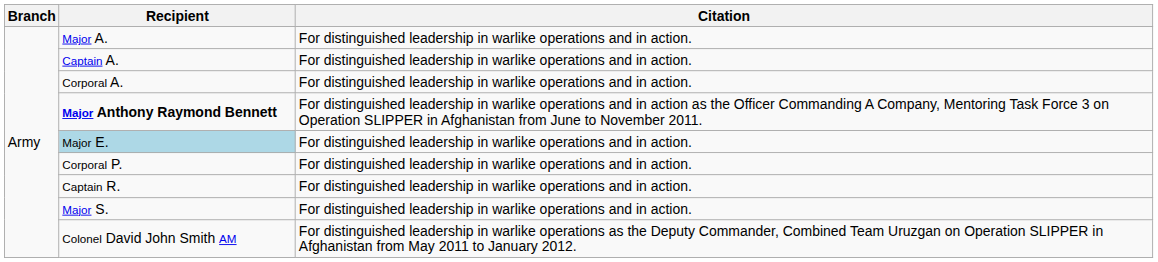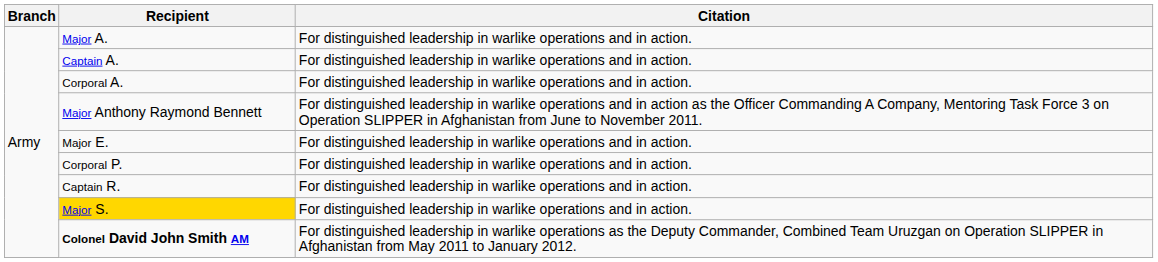(170, 112) bold -> (162, 112) normal
(85, 142) lightblue background -> (85, 142) no background
(85, 208) no background -> (85, 208) gold background
(149, 238) normal -> (156, 238) bold
